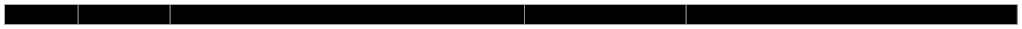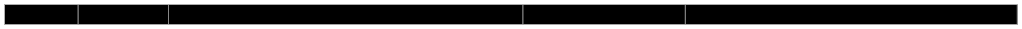(124, 14) bold -> (123, 14) normal
